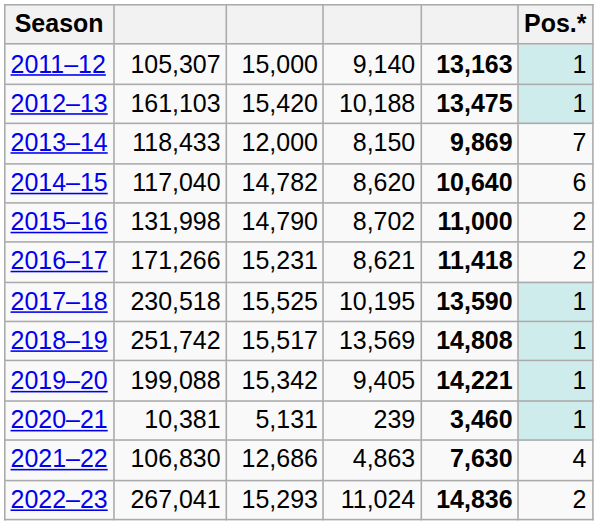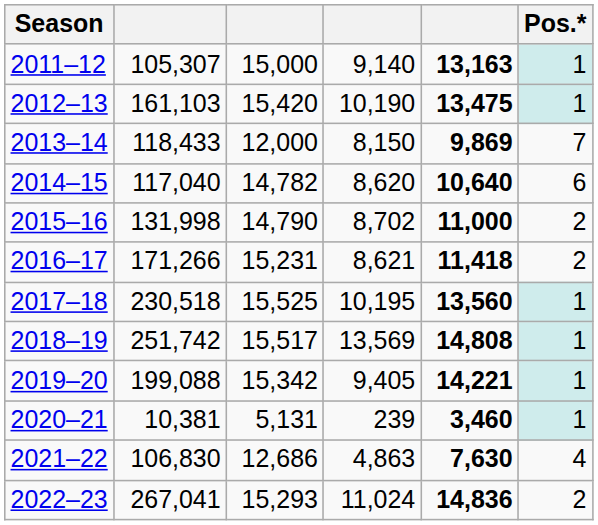(377, 103) 10,188 -> (377, 103) 10,190
(474, 301) 13,590 -> (474, 301) 13,560
